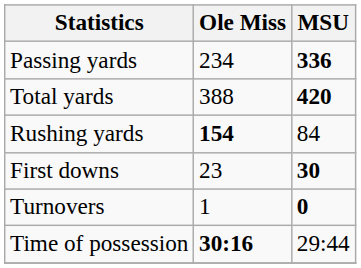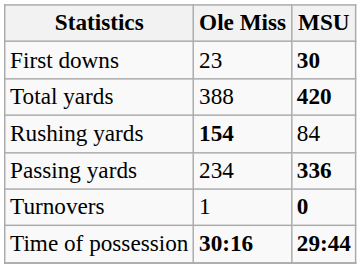rows swapped: (65, 170) <-> (74, 59)
(323, 243) normal -> (324, 243) bold
